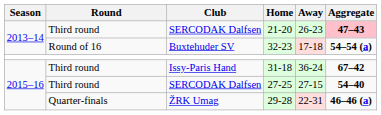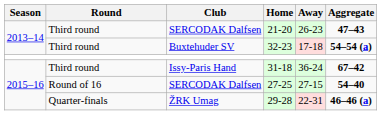(351, 29) pink background -> (351, 29) no background
(75, 46) Round of 16 -> (74, 46) Third round
(74, 84) Third round -> (75, 84) Round of 16
